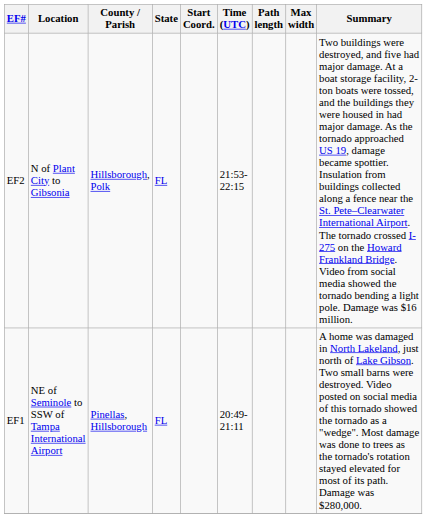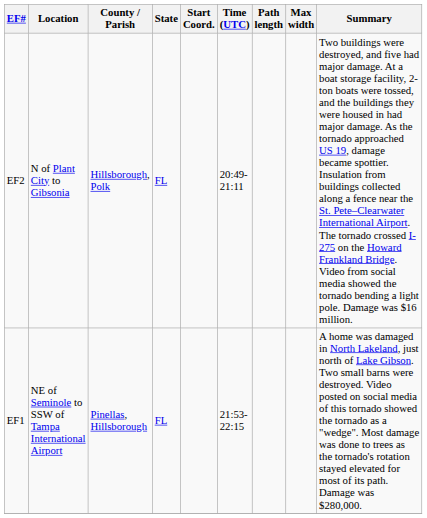(234, 180) 21:53-22:15 -> (234, 180) 20:49-21:11
(234, 420) 20:49-21:11 -> (234, 420) 21:53-22:15
